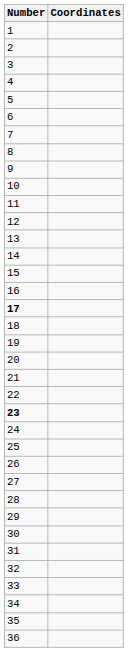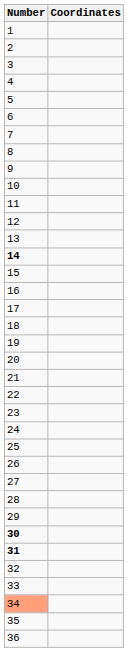(13, 256) normal -> (13, 256) bold
(13, 308) bold -> (13, 308) normal
(13, 413) bold -> (13, 413) normal
(13, 534) normal -> (13, 534) bold
(13, 552) normal -> (13, 552) bold
(13, 604) no background -> (13, 604) lightsalmon background
